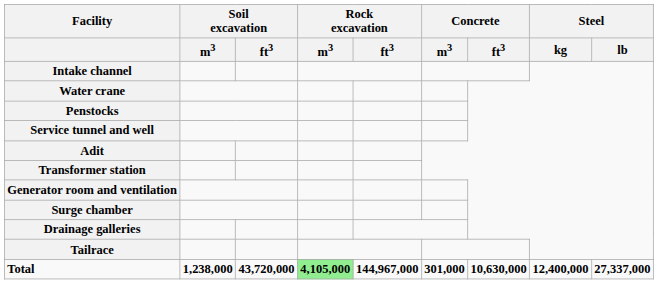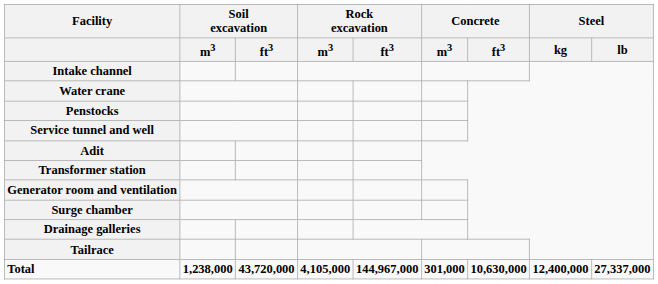(325, 269) lightgreen background -> (325, 269) no background
